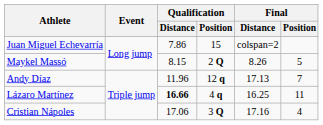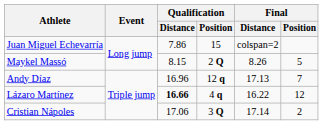(177, 78) 11.96 -> (177, 78) 16.96
(258, 95) 16.25 -> (258, 95) 16.22
(300, 95) 11 -> (300, 95) 12
(258, 112) 17.16 -> (258, 112) 17.14
(300, 112) 4 -> (300, 112) 2
